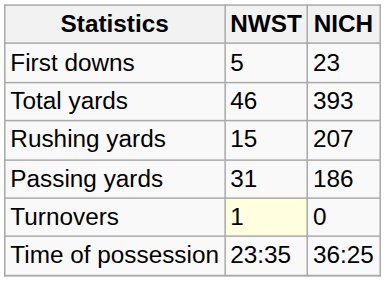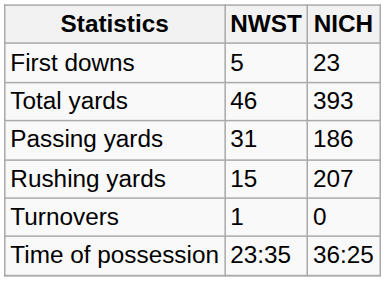rows swapped: (88, 139) <-> (87, 178)
(237, 216) lightyellow background -> (237, 216) no background
